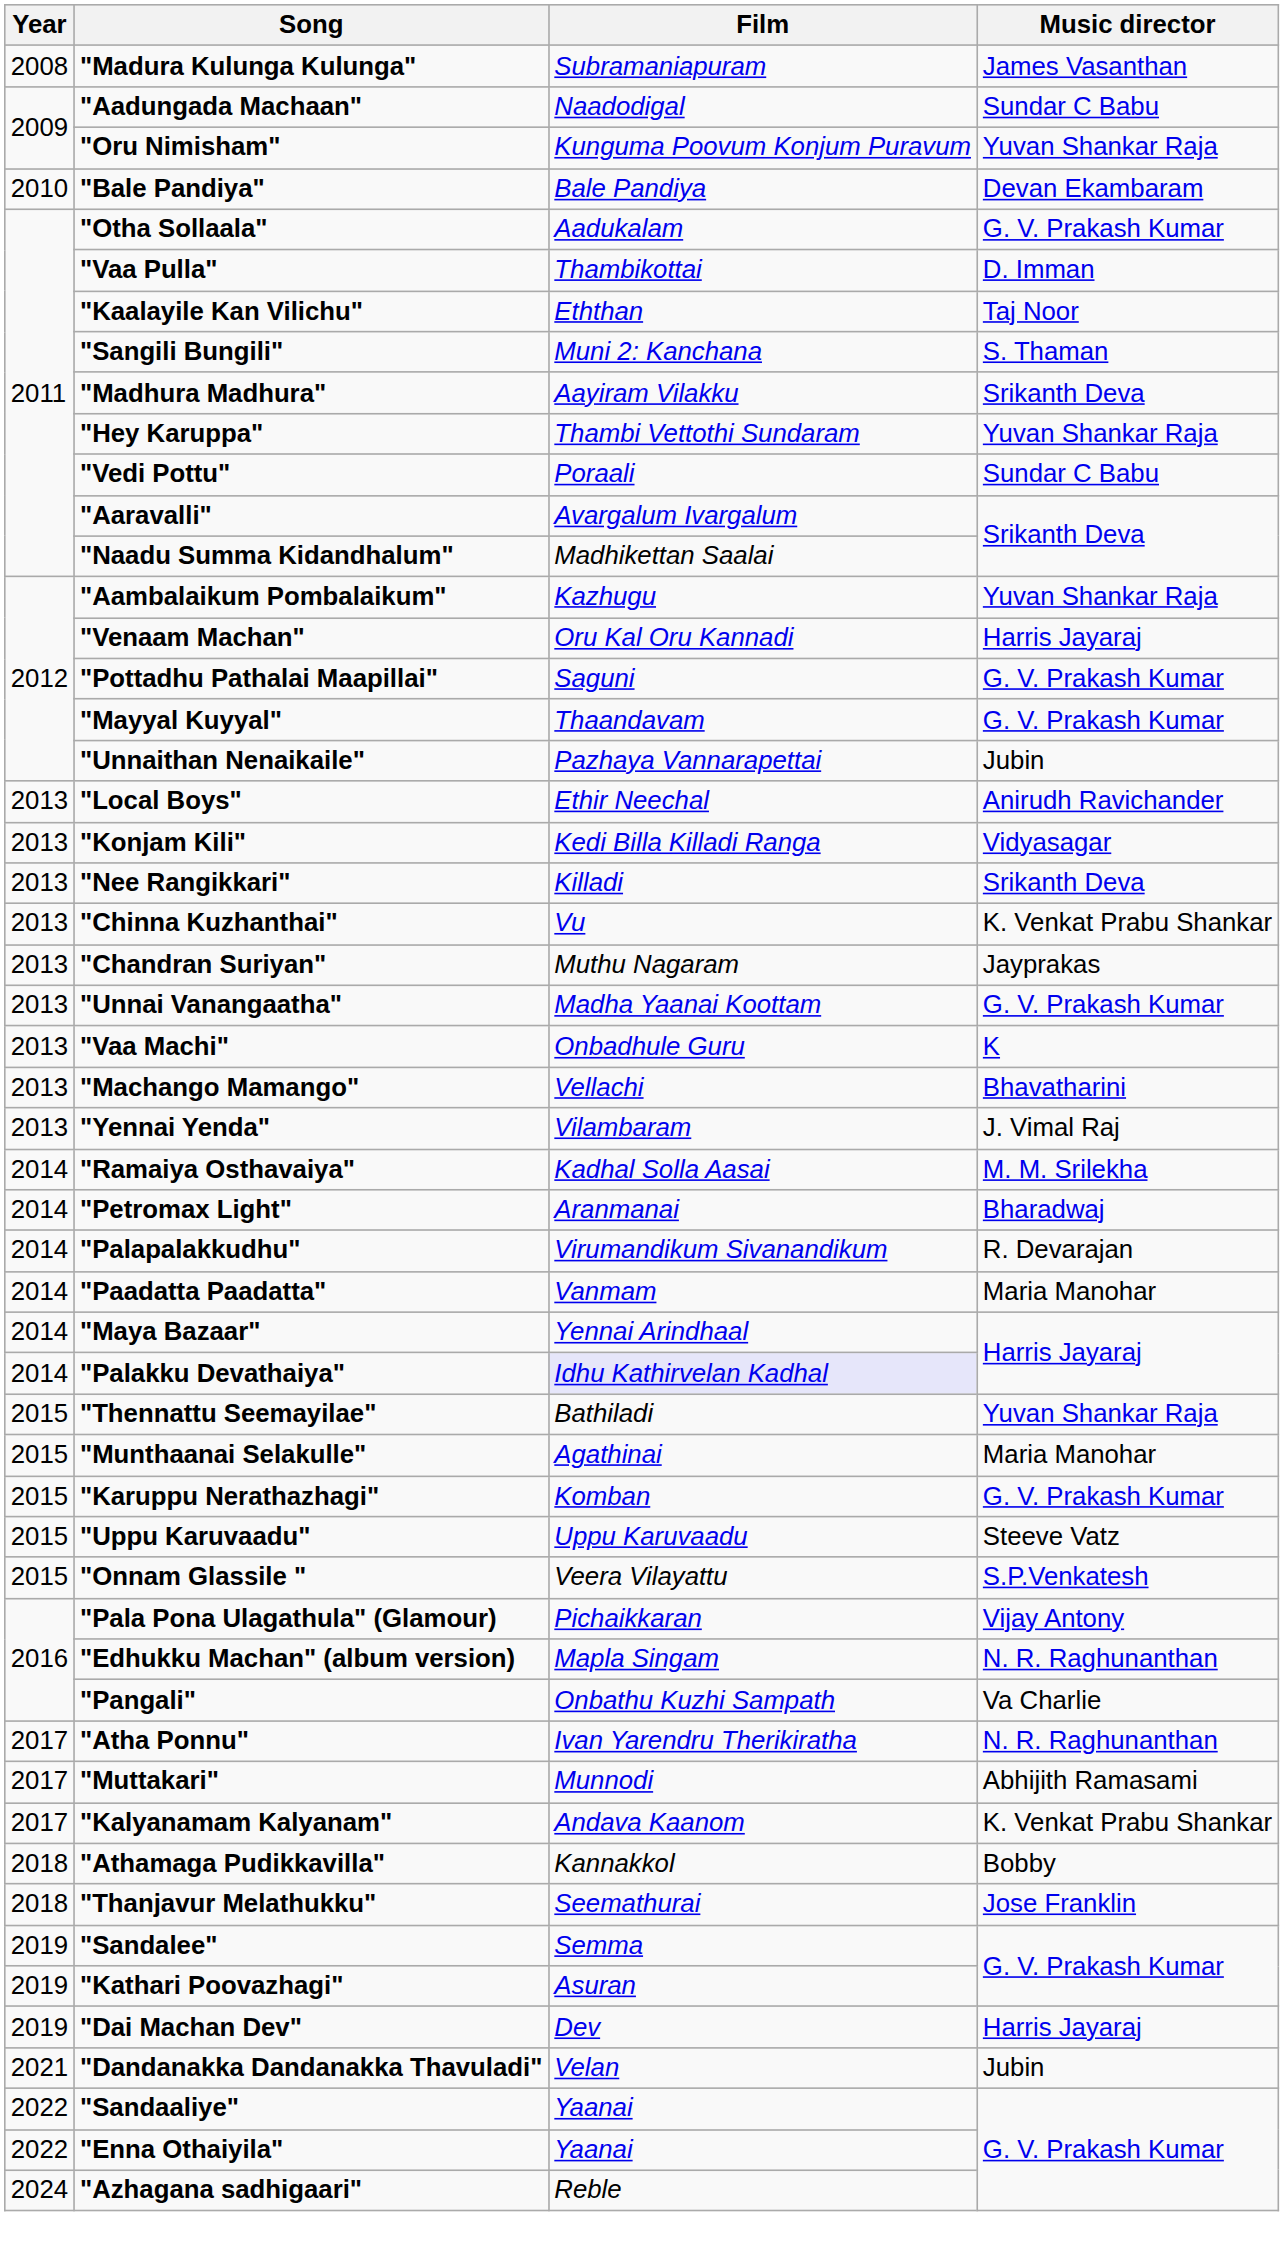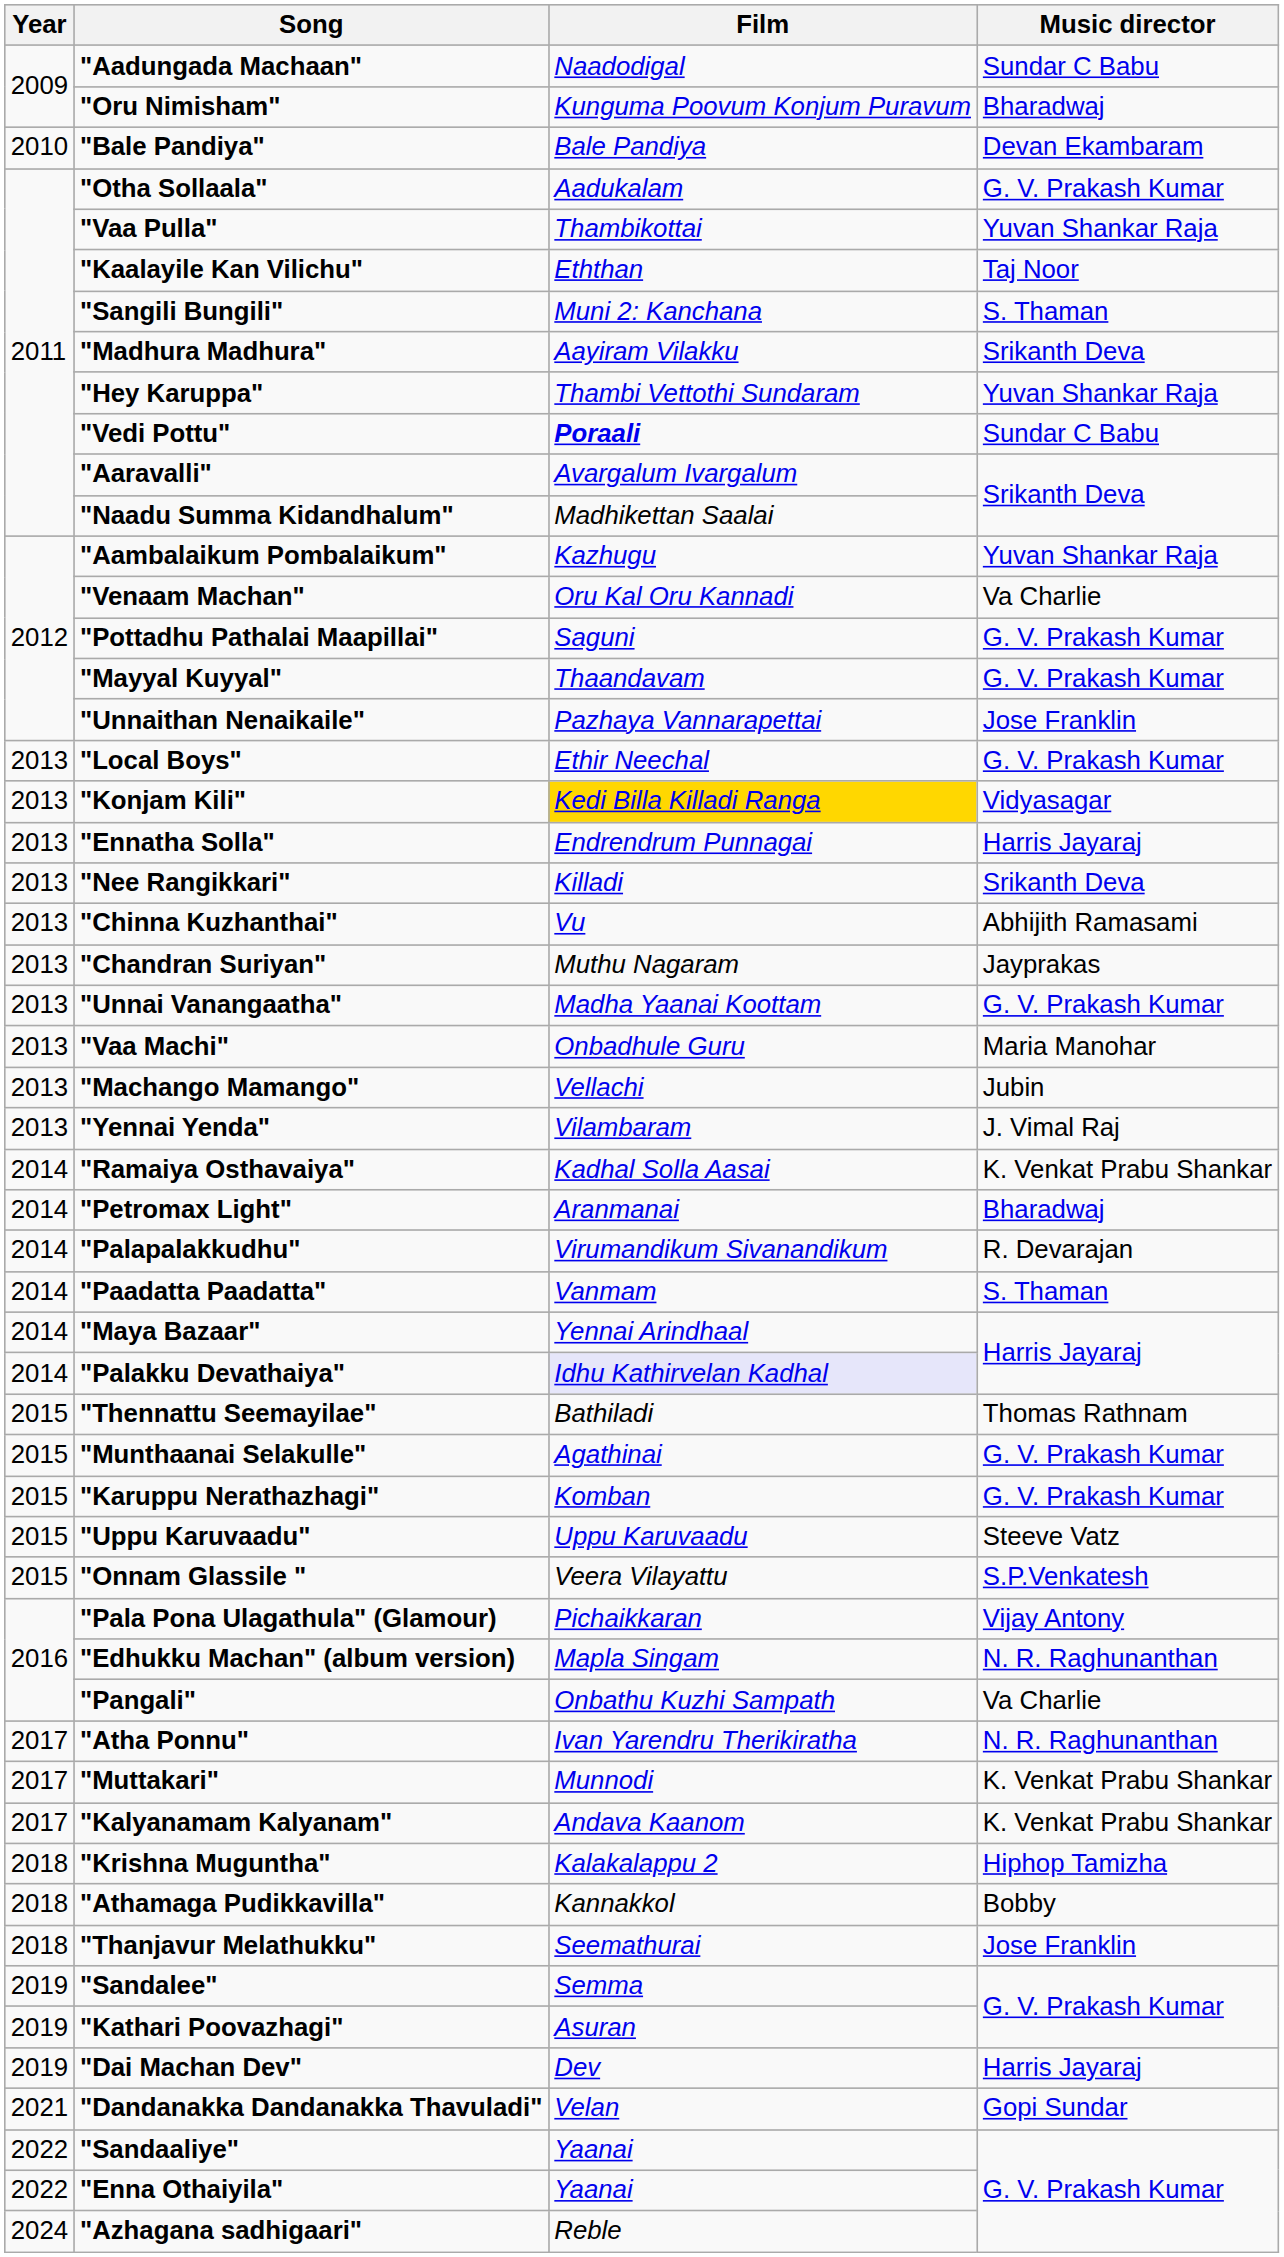- row: (248, 65)
(1100, 147) Yuvan Shankar Raja -> (1044, 106) Bharadwaj
(1039, 270) D. Imman -> (1100, 229) Yuvan Shankar Raja
(594, 474) normal -> (597, 433) bold
(1062, 637) Harris Jayaraj -> (1042, 596) Va Charlie
(1014, 760) Jubin -> (1059, 719) Jose Franklin
(1103, 801) Anirudh Ravichander -> (1103, 760) G. V. Prakash Kumar
(687, 842) no background -> (687, 801) gold background
+ row: (177, 842)
(1127, 923) K. Venkat Prabu Shankar -> (1090, 923) Abhijith Ramasami
(991, 1046) K -> (1069, 1046) Maria Manohar
(1054, 1087) Bhavatharini -> (1014, 1087) Jubin
(1065, 1168) M. M. Srilekha -> (1127, 1168) K. Venkat Prabu Shankar
(1069, 1291) Maria Manohar -> (1046, 1291) S. Thaman
(1100, 1413) Yuvan Shankar Raja -> (1085, 1413) Thomas Rathnam
(1069, 1454) Maria Manohar -> (1103, 1454) G. V. Prakash Kumar
(1090, 1781) Abhijith Ramasami -> (1127, 1781) K. Venkat Prabu Shankar
+ row: (205, 1863)
(1014, 2067) Jubin -> (1055, 2108) Gopi Sundar
